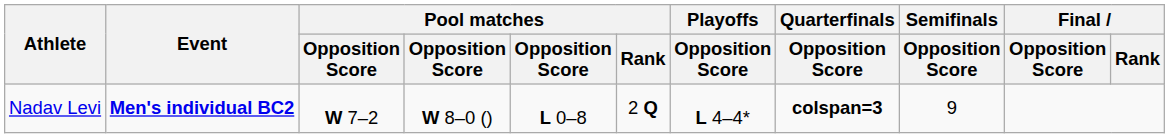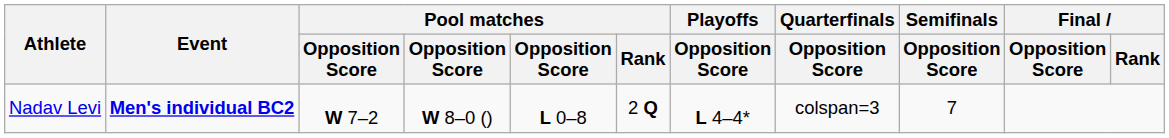(837, 109) bold -> (837, 109) normal
(952, 109) 9 -> (952, 109) 7
